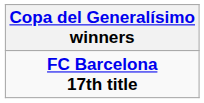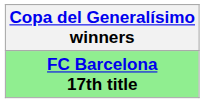(102, 74) no background -> (102, 74) lightgreen background
